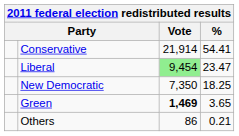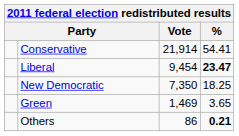(183, 67) lightgreen background -> (183, 67) no background
(217, 67) normal -> (217, 67) bold
(183, 103) bold -> (183, 103) normal
(220, 121) normal -> (220, 121) bold
